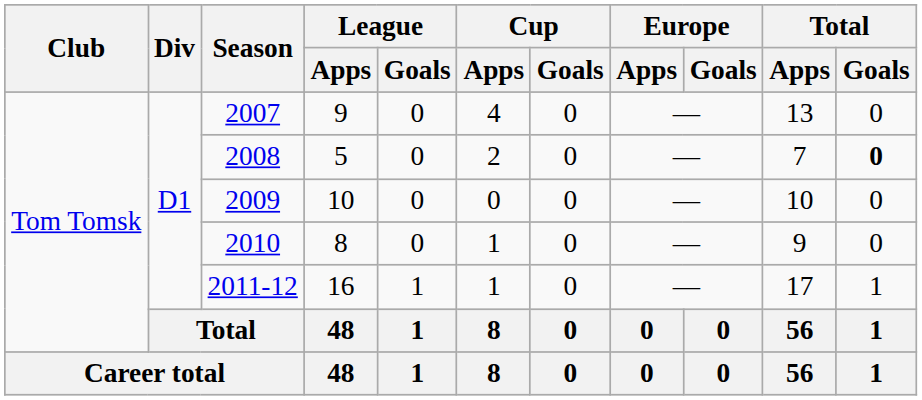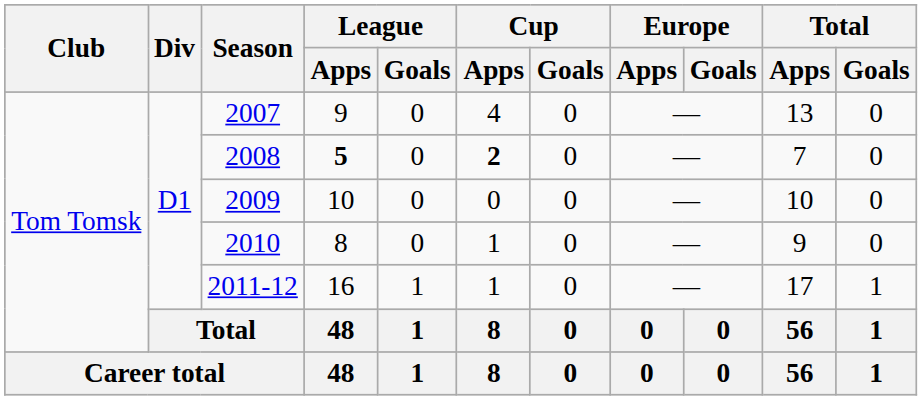(341, 156) normal -> (341, 156) bold
(494, 156) normal -> (494, 156) bold
(876, 156) bold -> (876, 156) normal
